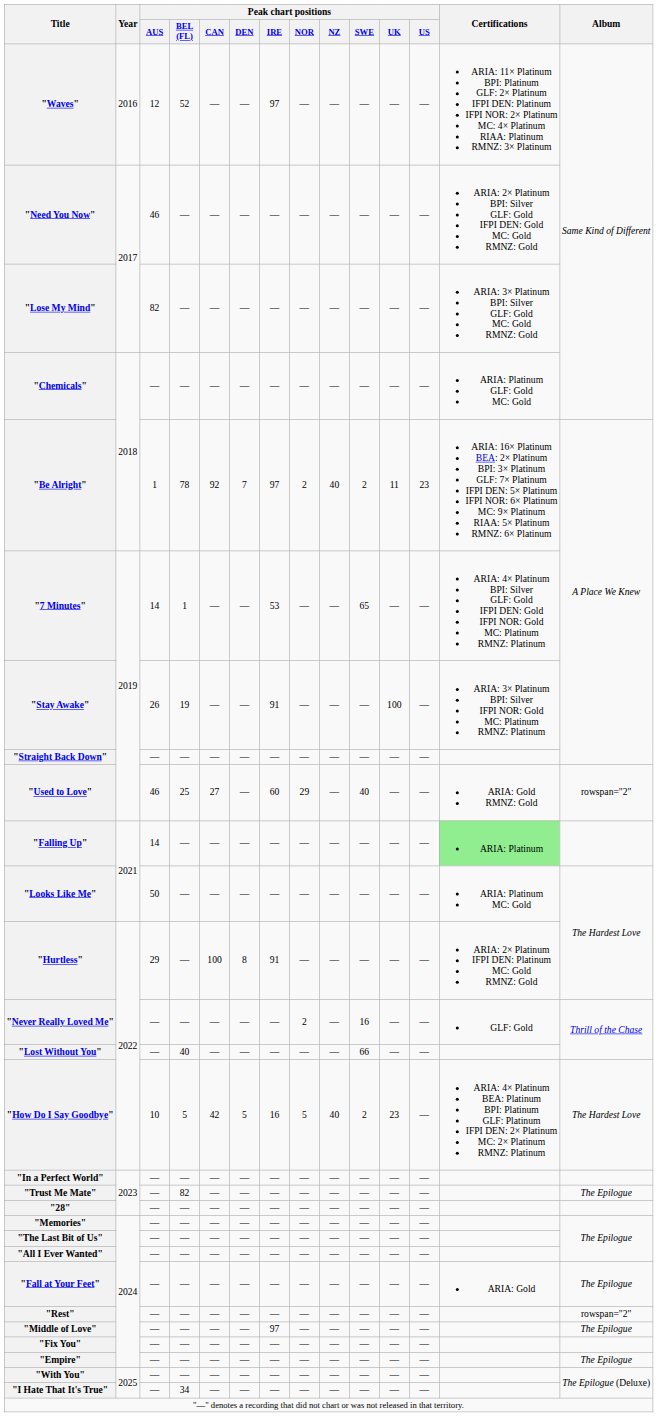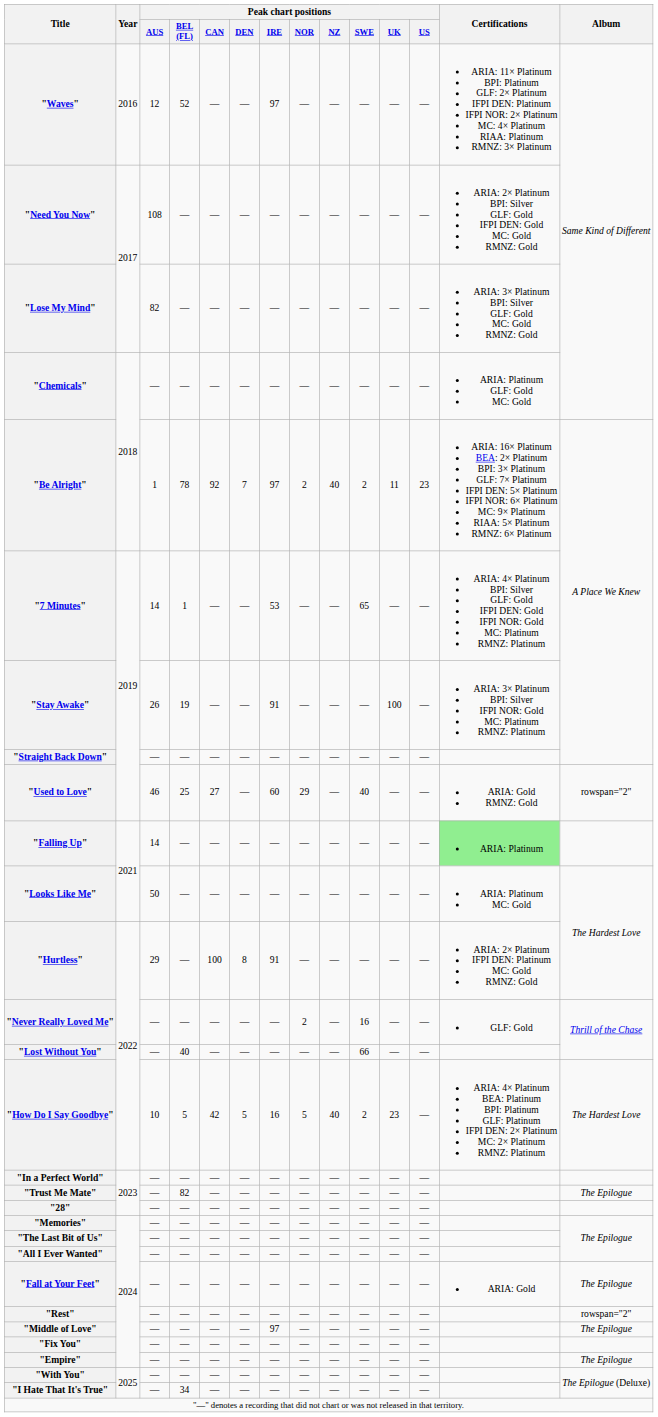(155, 214) 46 -> (155, 214) 108
